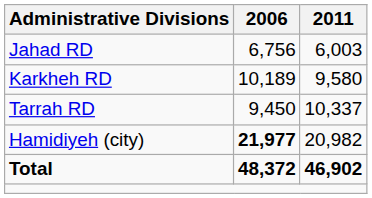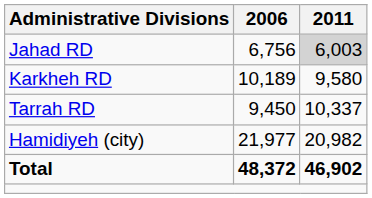(339, 49) no background -> (339, 49) lightgrey background
(267, 139) bold -> (267, 139) normal
